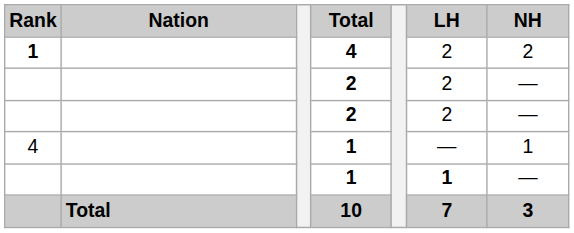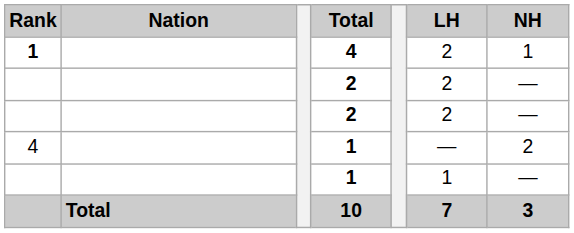(528, 51) 2 -> (528, 51) 1
(528, 147) 1 -> (528, 147) 2
(447, 178) bold -> (447, 178) normal
